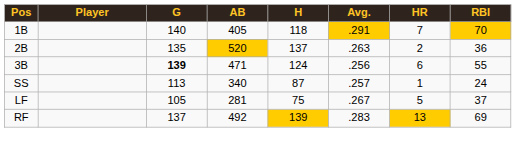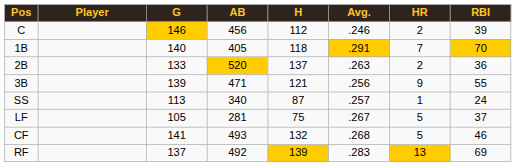+ row: (21, 30)
(177, 48) 135 -> (177, 65) 133
(177, 65) bold -> (177, 83) normal
(298, 65) 124 -> (298, 83) 121
(420, 65) 6 -> (420, 83) 9
+ row: (21, 135)
